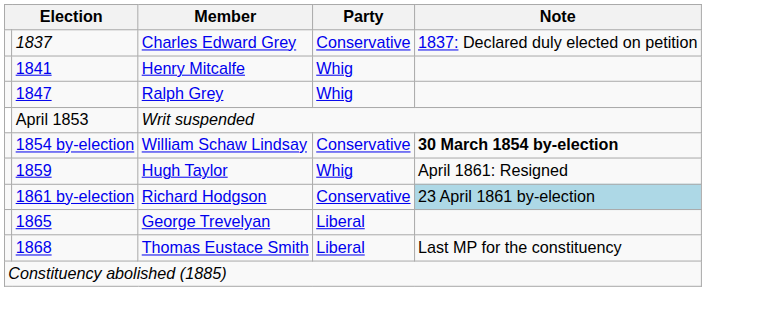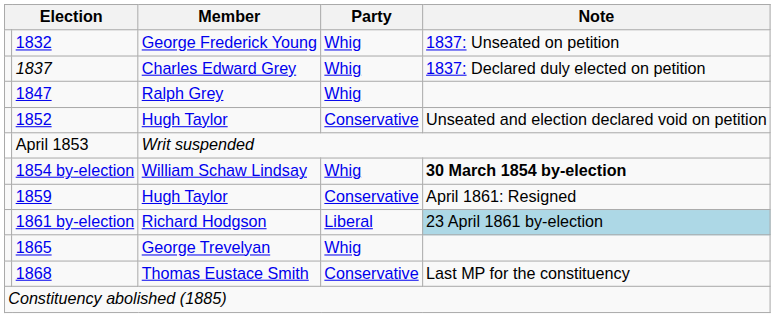+ row: (34, 42)
(363, 42) Conservative -> (343, 68) Whig
- row: (34, 68)
+ row: (34, 119)
(363, 145) Conservative -> (343, 171) Whig
(335, 171) Whig -> (372, 196) Conservative
(363, 196) Conservative -> (349, 222) Liberal
(340, 222) Liberal -> (343, 247) Whig
(340, 247) Liberal -> (372, 273) Conservative
